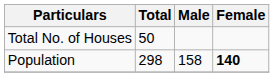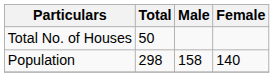(228, 60) bold -> (228, 60) normal
